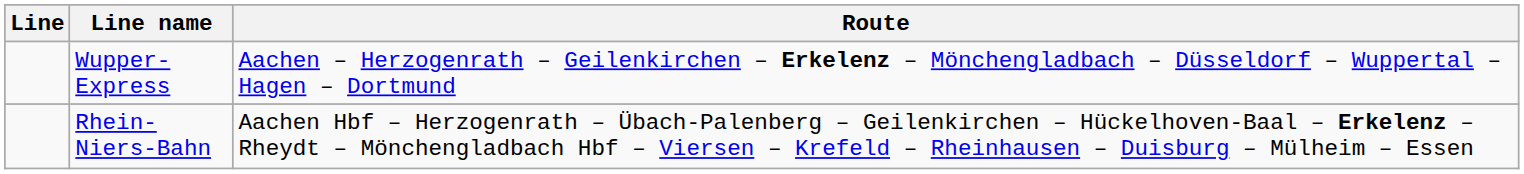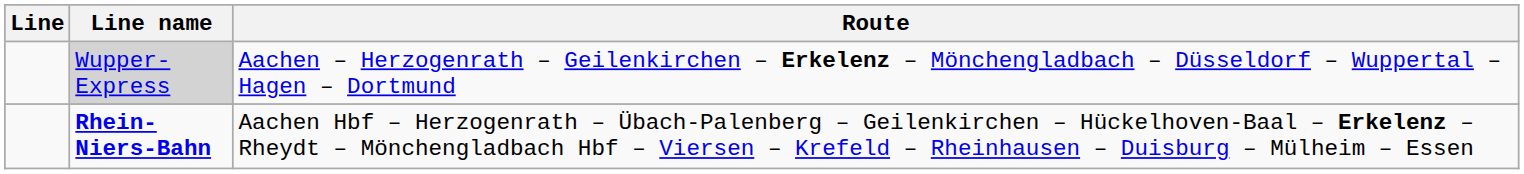(123, 73) no background -> (123, 73) lightgrey background
(143, 136) normal -> (143, 136) bold
